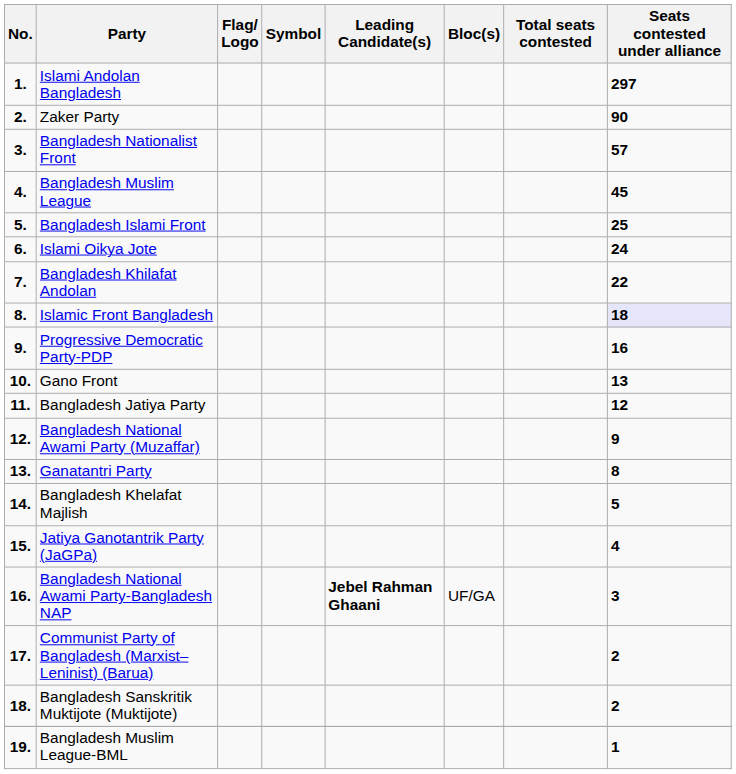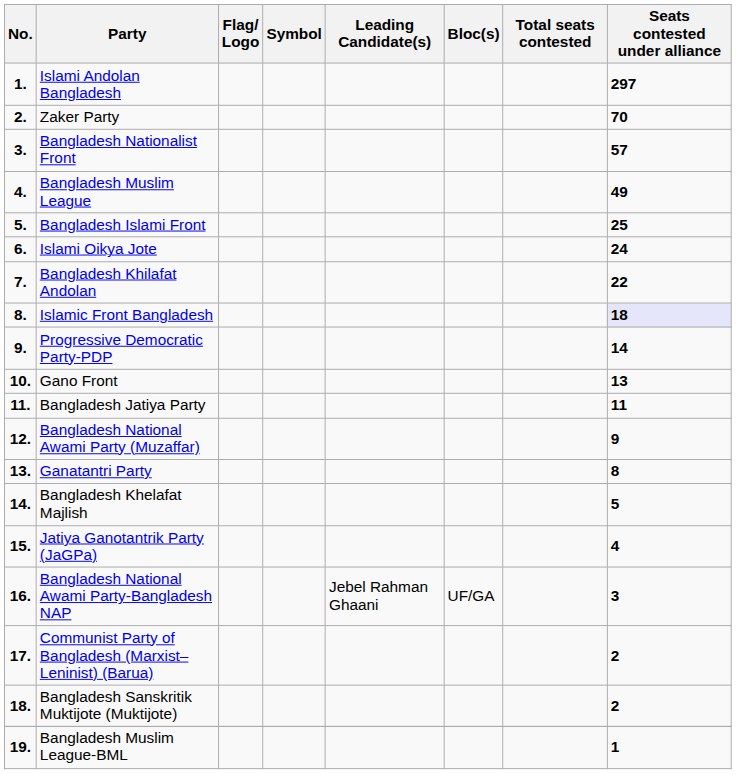(620, 117) 90 -> (619, 117) 70
(620, 191) 45 -> (619, 191) 49
(620, 348) 16 -> (619, 348) 14
(620, 405) 12 -> (619, 405) 11
(380, 596) bold -> (378, 596) normal
